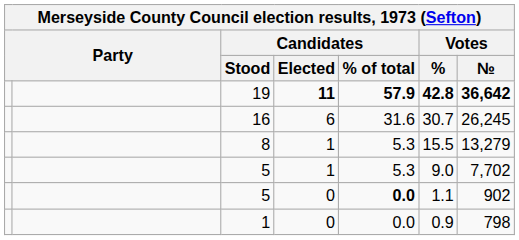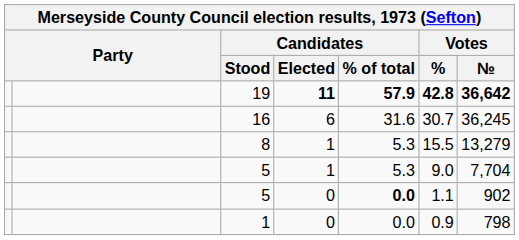(486, 119) 26,245 -> (486, 119) 36,245
(490, 171) 7,702 -> (490, 171) 7,704
